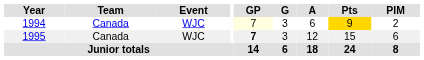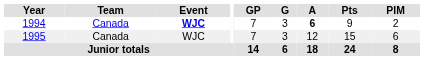(194, 23) normal -> (194, 23) bold
(253, 23) lightyellow background -> (253, 23) no background
(312, 23) normal -> (312, 23) bold
(350, 23) gold background -> (350, 23) no background
(253, 36) bold -> (253, 36) normal
